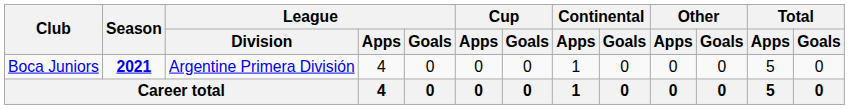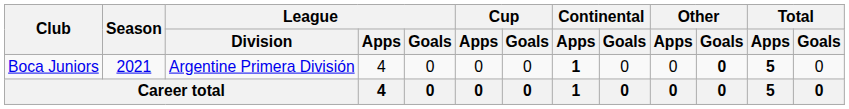(134, 66) bold -> (134, 66) normal
(576, 66) normal -> (576, 66) bold
(722, 66) normal -> (722, 66) bold
(770, 66) normal -> (770, 66) bold
